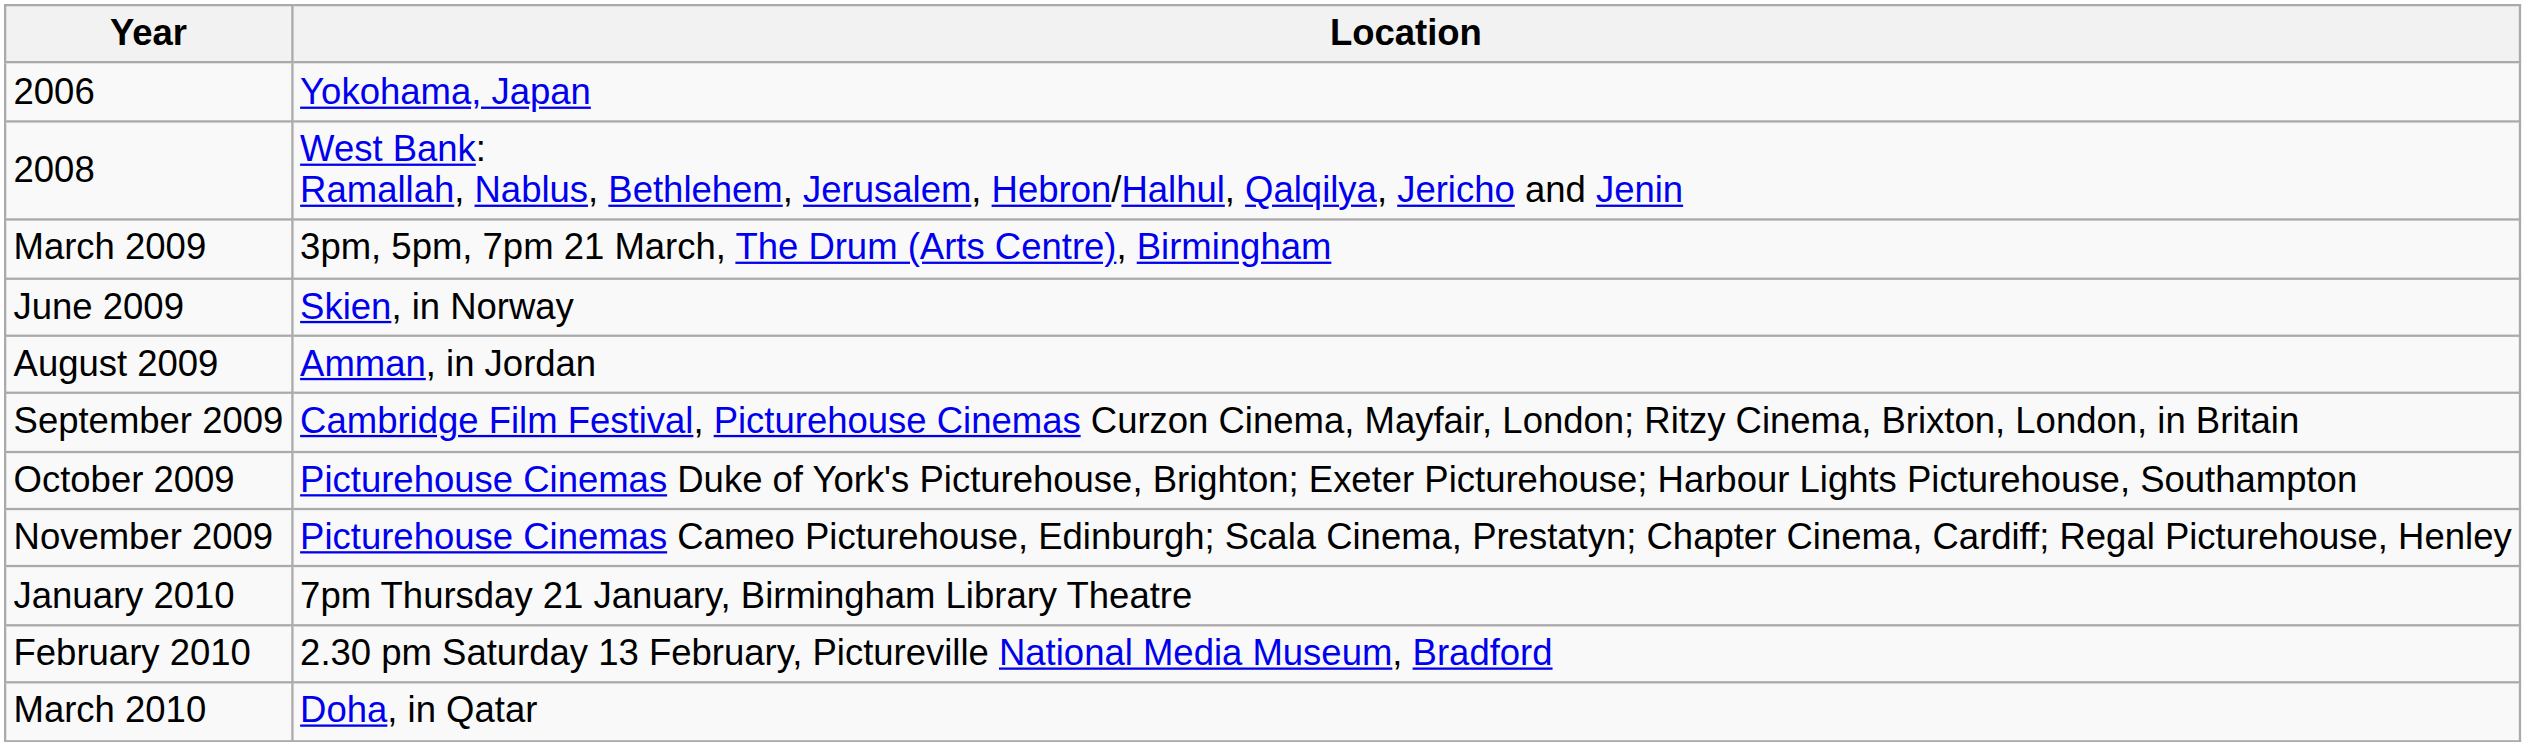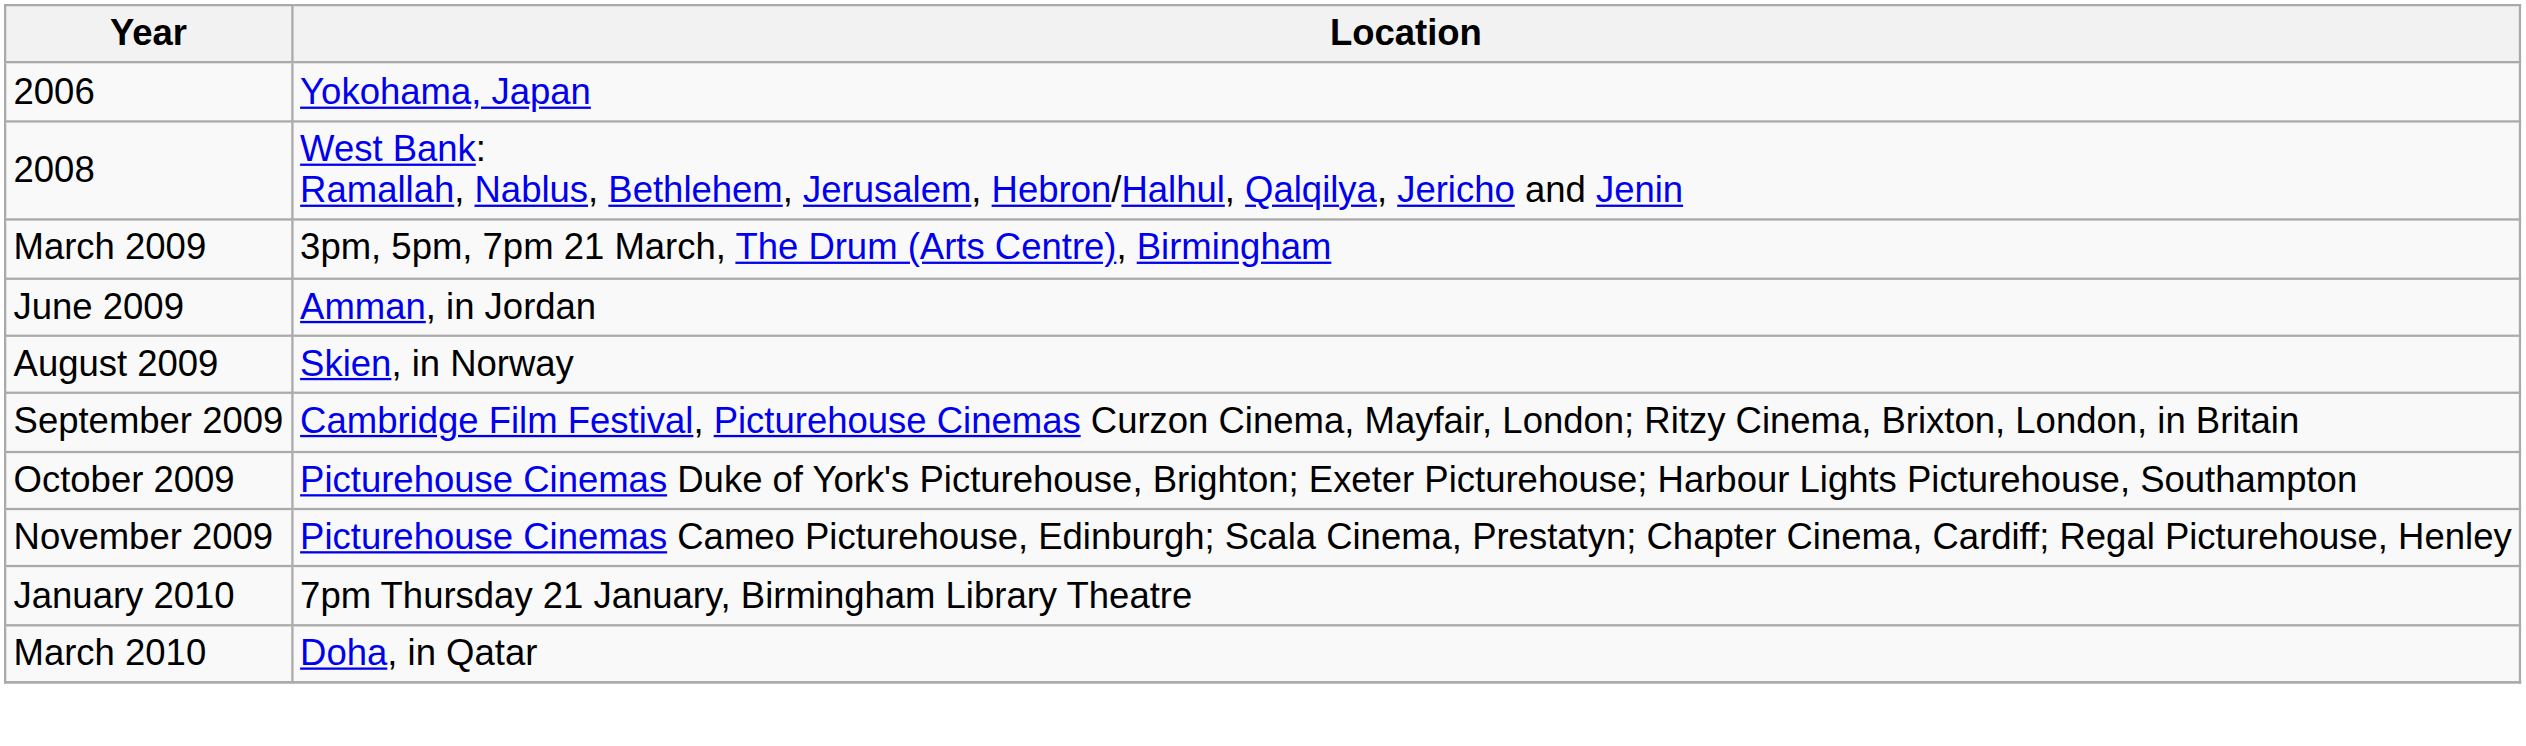(437, 305) Skien, in Norway -> (448, 305) Amman, in Jordan
(448, 363) Amman, in Jordan -> (437, 363) Skien, in Norway
- row: (132, 653)
